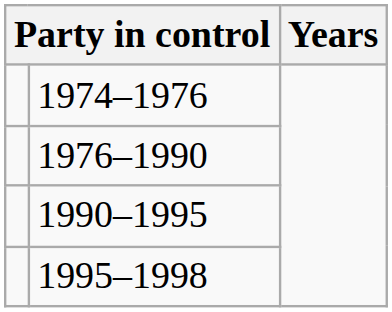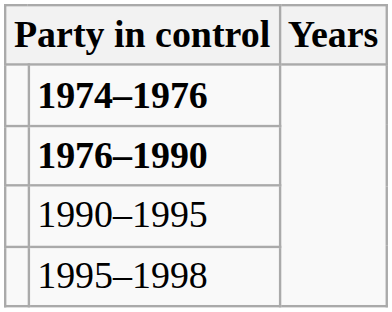(122, 94) normal -> (122, 94) bold
(122, 154) normal -> (122, 154) bold
